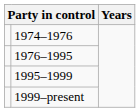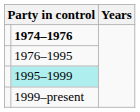(43, 35) normal -> (43, 35) bold
(43, 76) no background -> (43, 76) paleturquoise background
